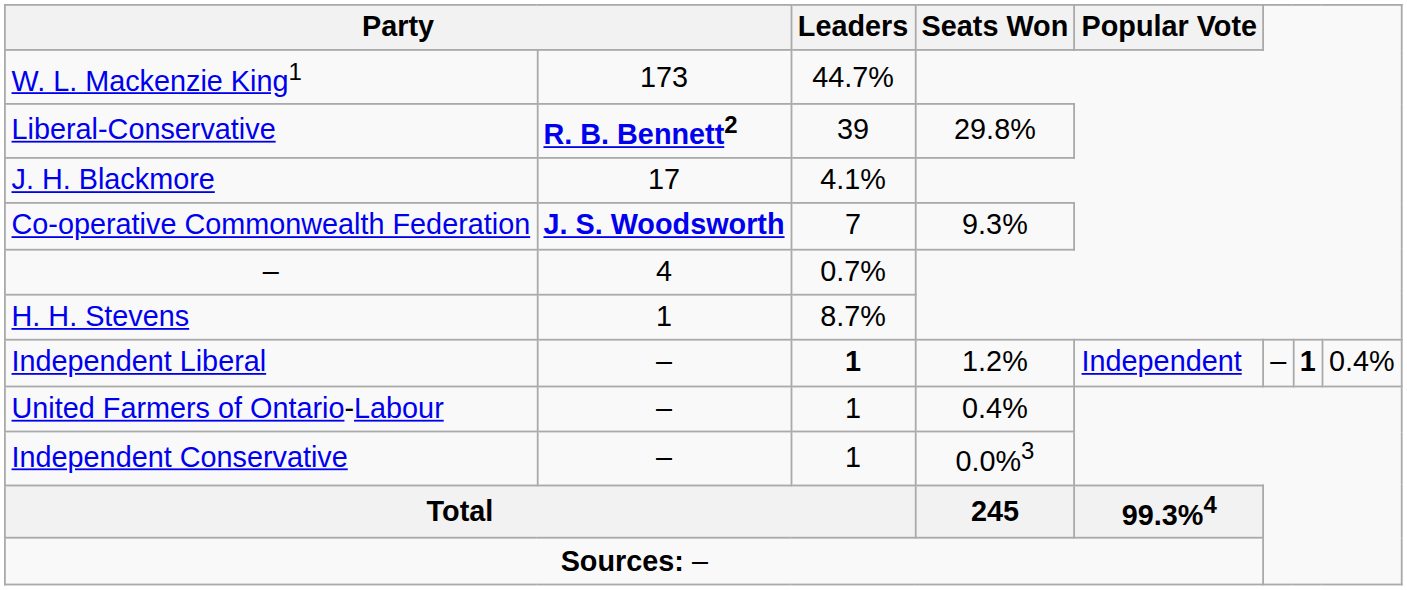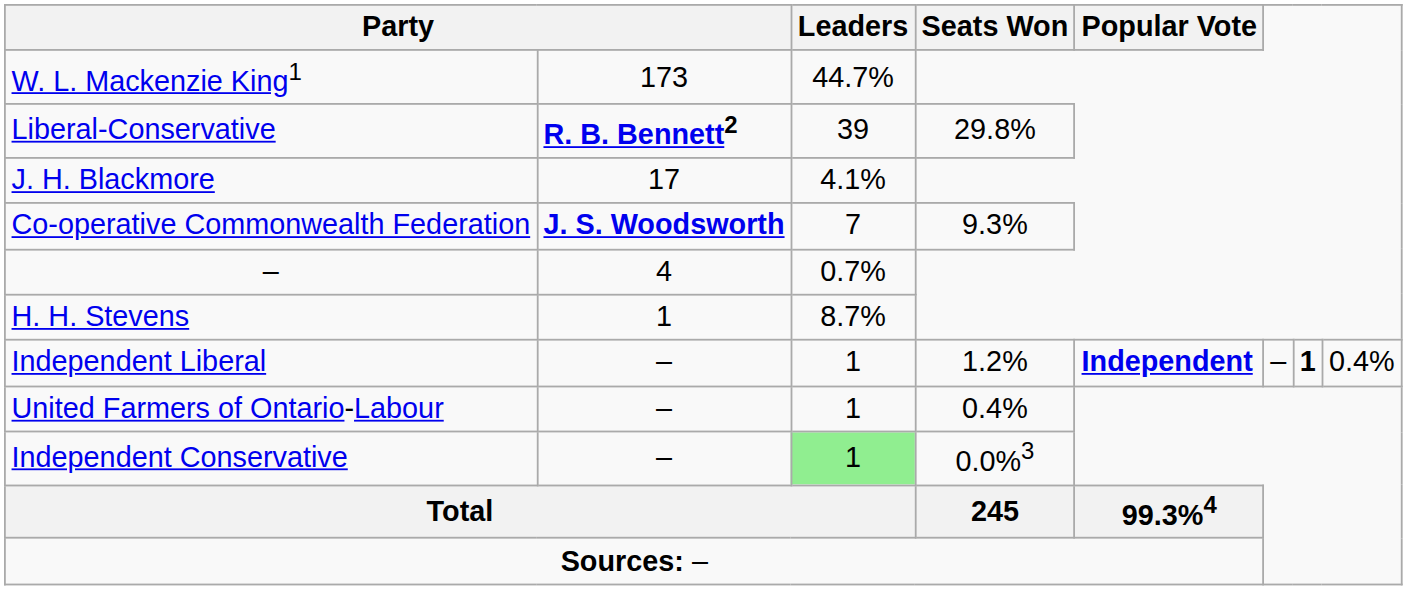(853, 362) bold -> (853, 362) normal
(1162, 362) normal -> (1167, 362) bold
(853, 457) no background -> (853, 457) lightgreen background
